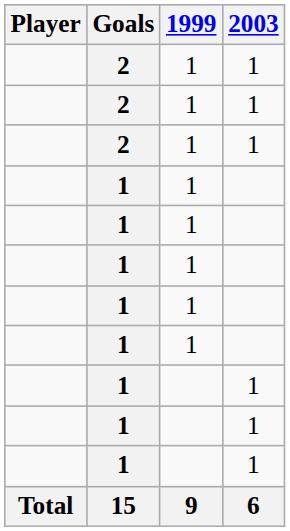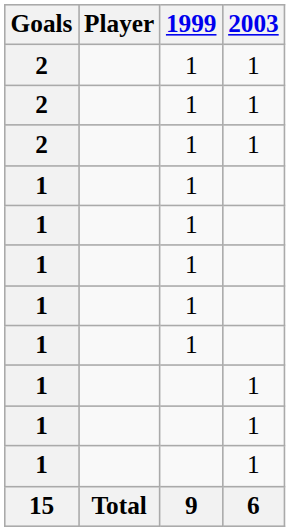columns swapped: (46, 24) <-> (123, 24)
